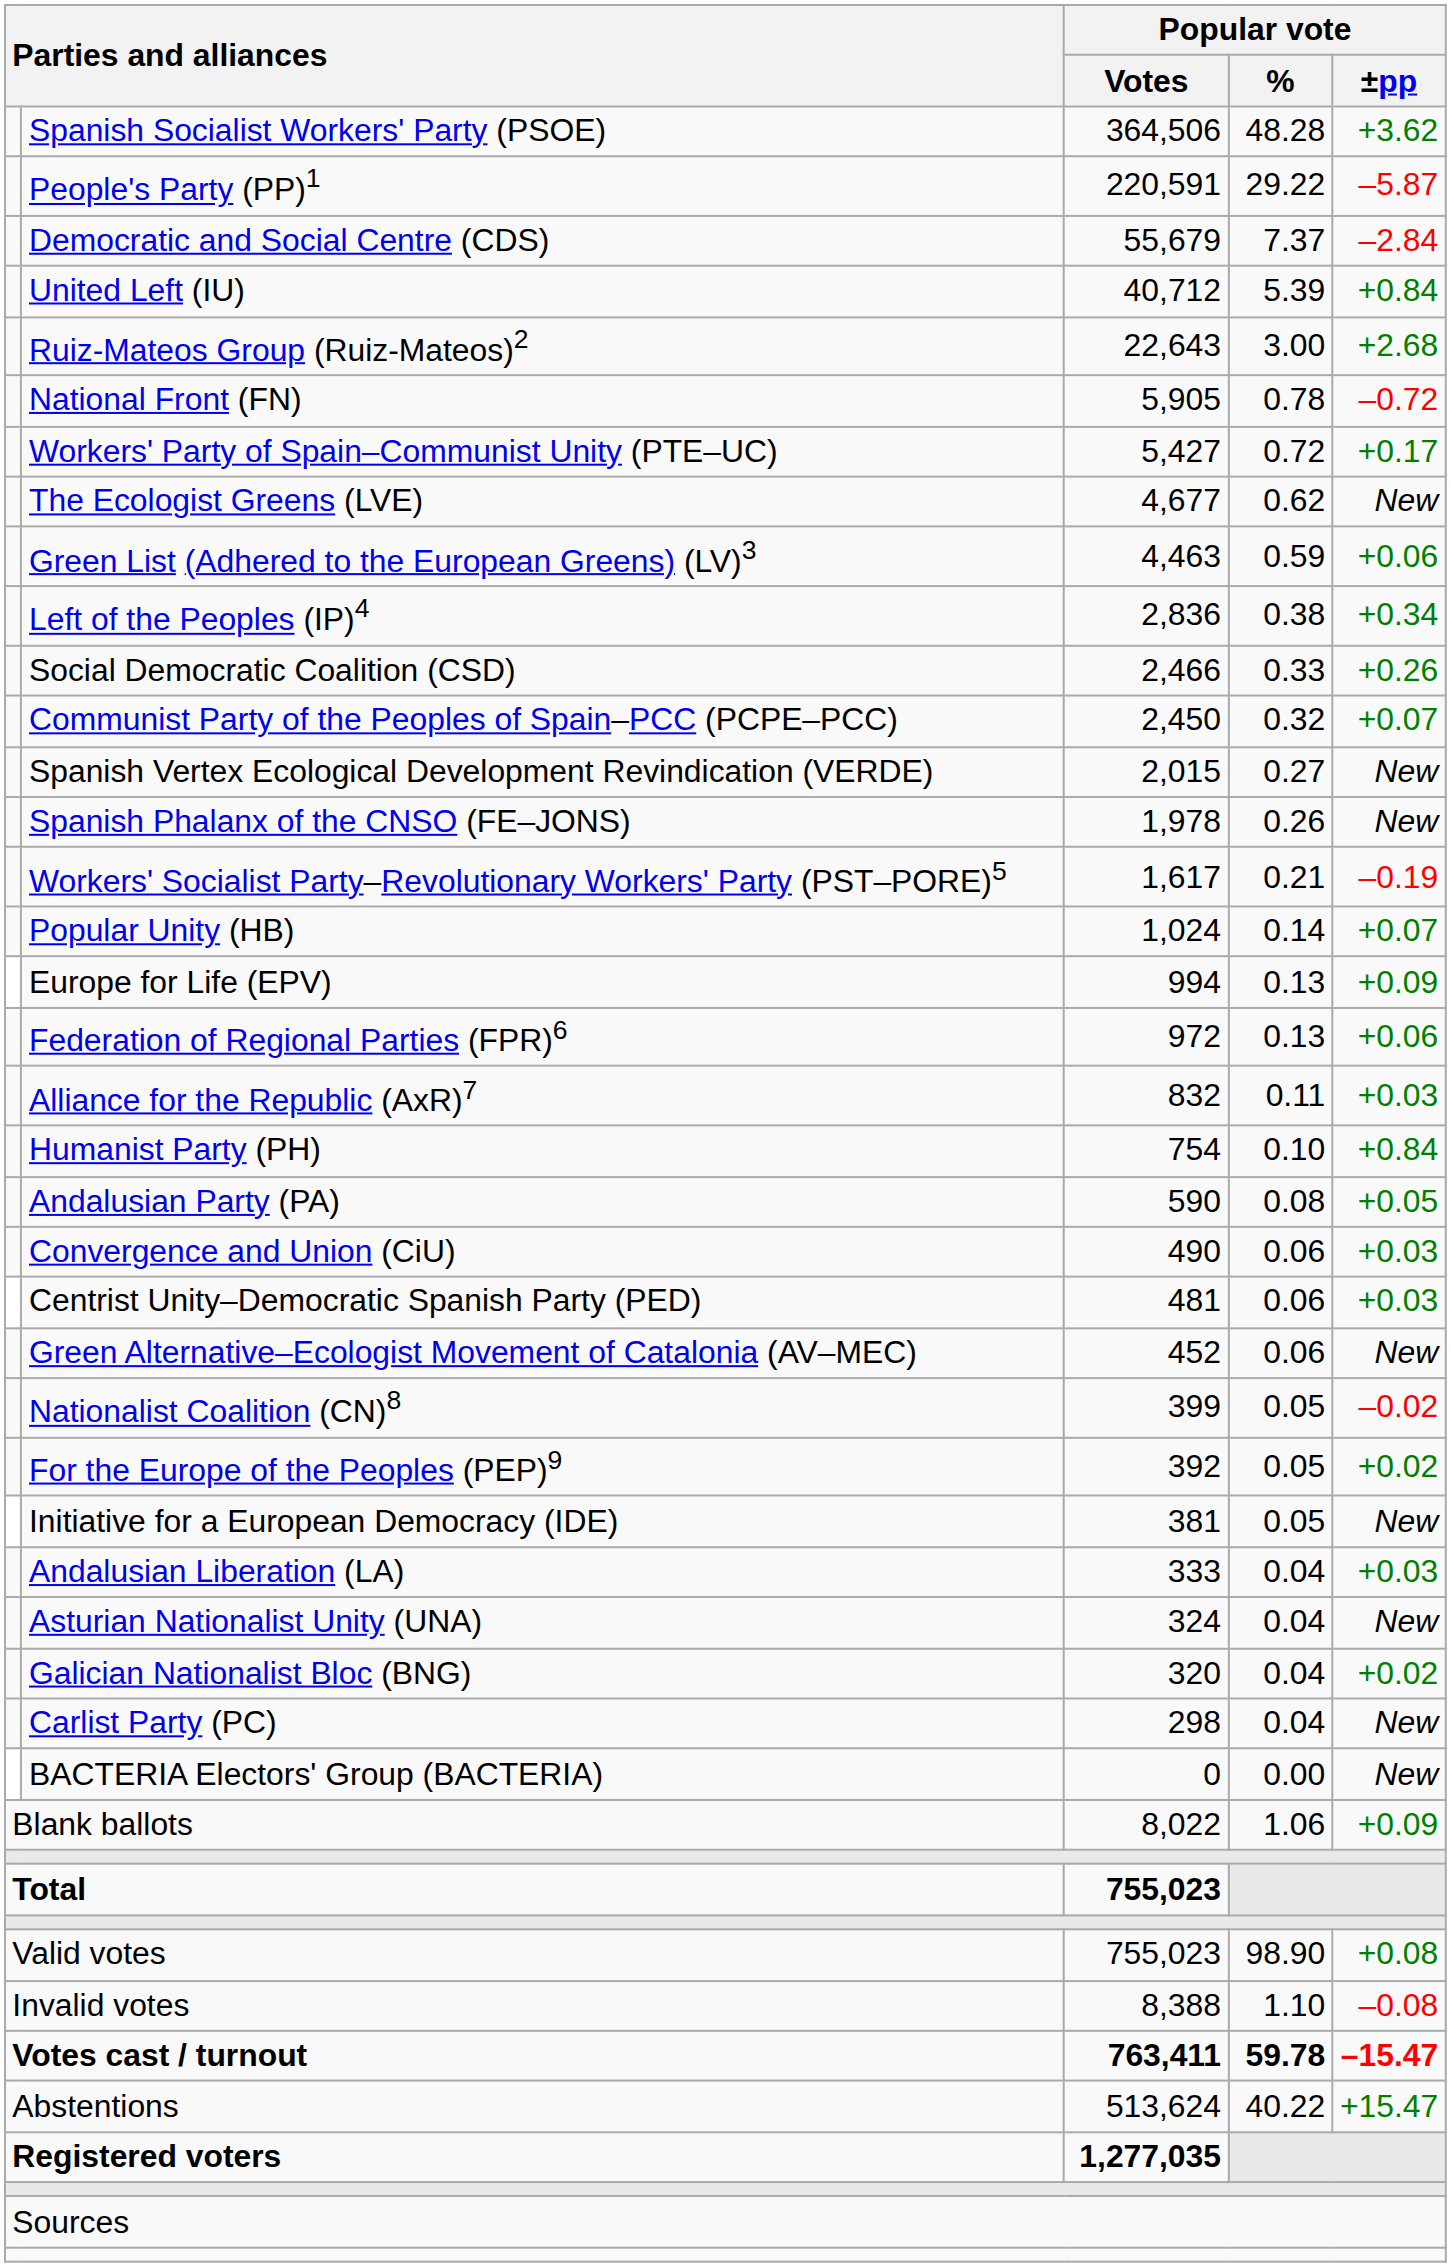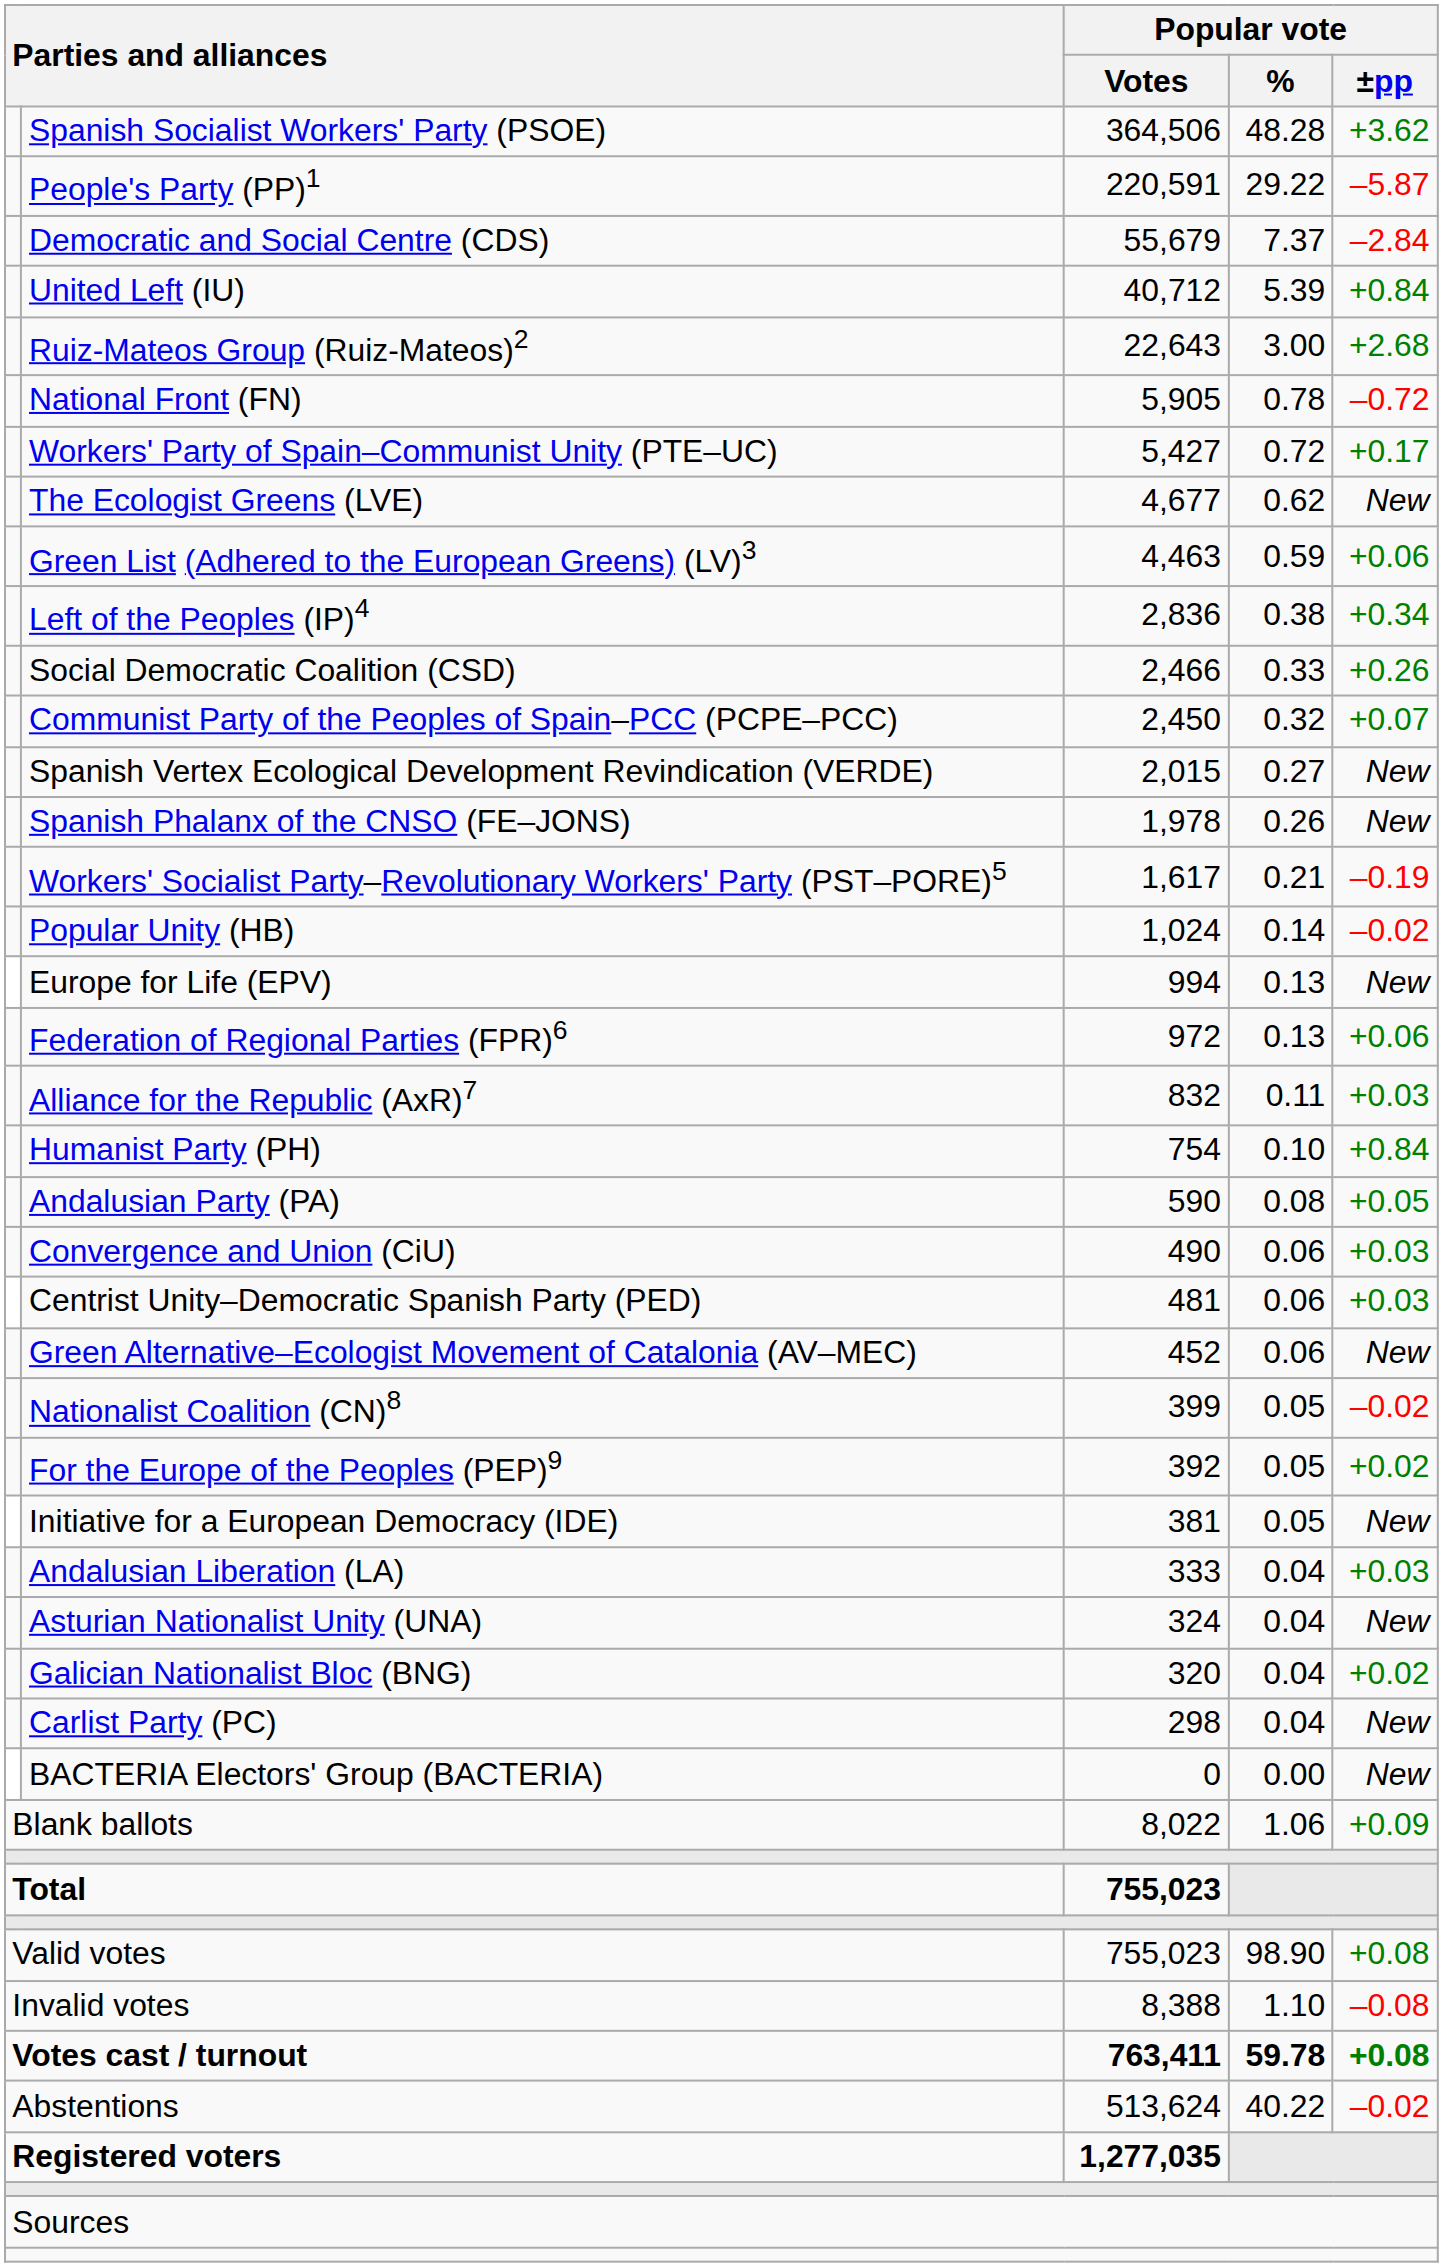(1398, 931) +0.07 -> (1390, 931) –0.02
(1398, 981) +0.09 -> (1398, 981) New
(1390, 2055) –15.47 -> (1389, 2055) +0.08
(1389, 2105) +15.47 -> (1390, 2105) –0.02
